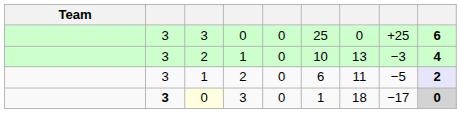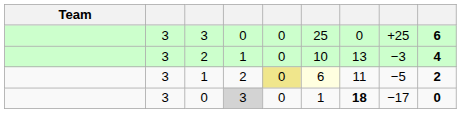(282, 77) no background -> (282, 77) khaki background
(321, 77) no background -> (321, 77) lightyellow background
(437, 77) lavender background -> (437, 77) no background
(165, 98) bold -> (165, 98) normal
(204, 98) lightyellow background -> (204, 98) no background
(243, 98) no background -> (243, 98) lightgrey background
(359, 98) normal -> (359, 98) bold
(437, 98) lightgrey background -> (437, 98) no background
